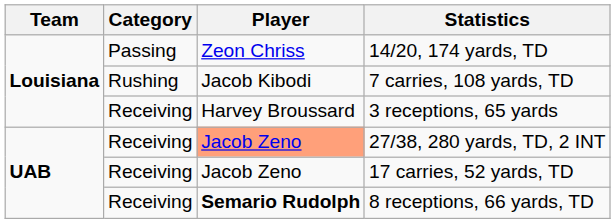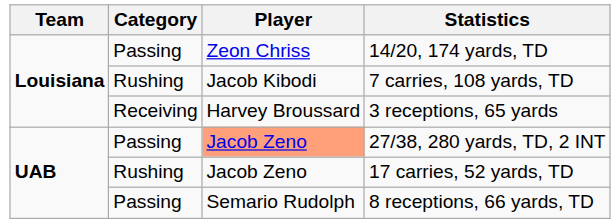(150, 141) Receiving -> (147, 141) Passing
(150, 172) Receiving -> (149, 172) Rushing
(150, 202) Receiving -> (147, 202) Passing
(281, 202) bold -> (281, 202) normal
